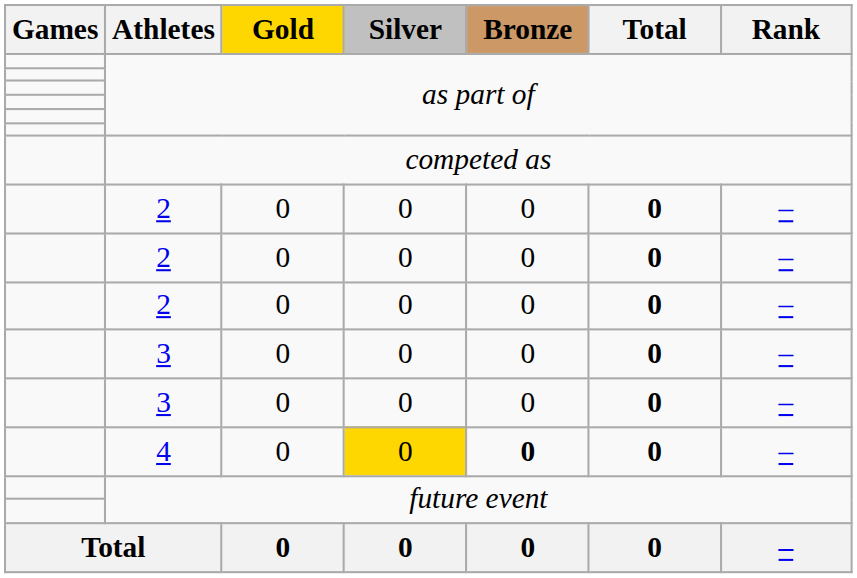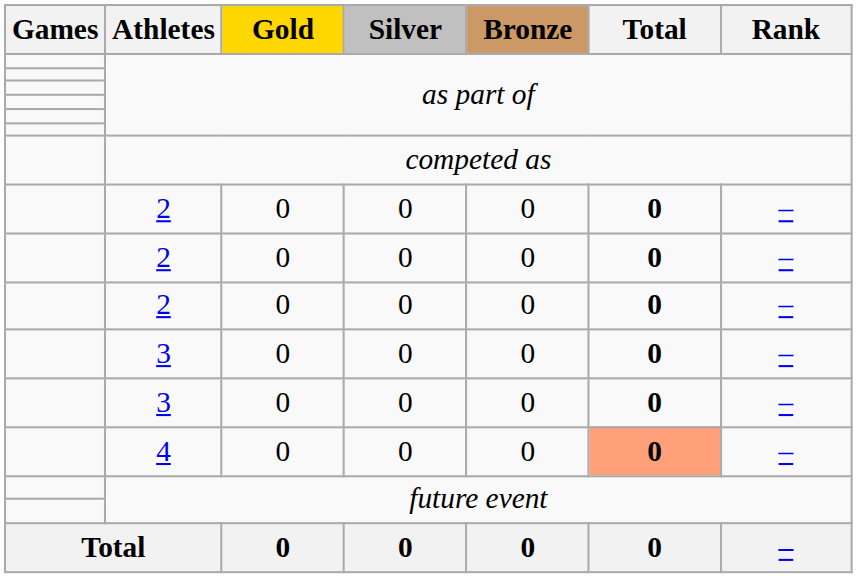(405, 450) gold background -> (405, 450) no background
(528, 450) bold -> (528, 450) normal
(655, 450) no background -> (655, 450) lightsalmon background
